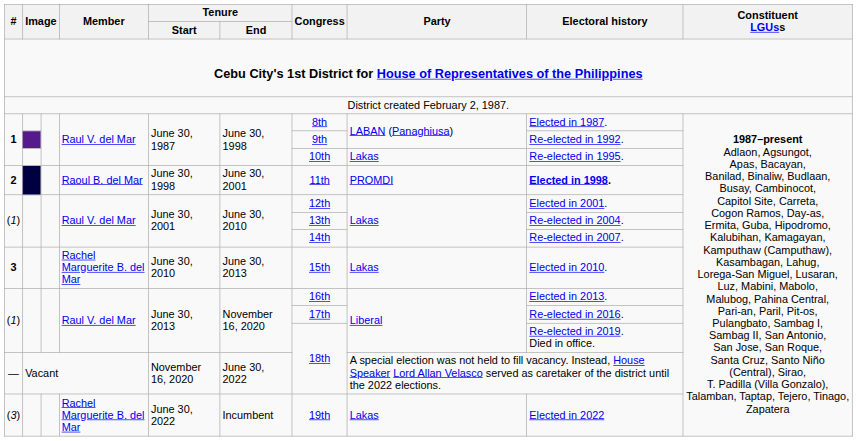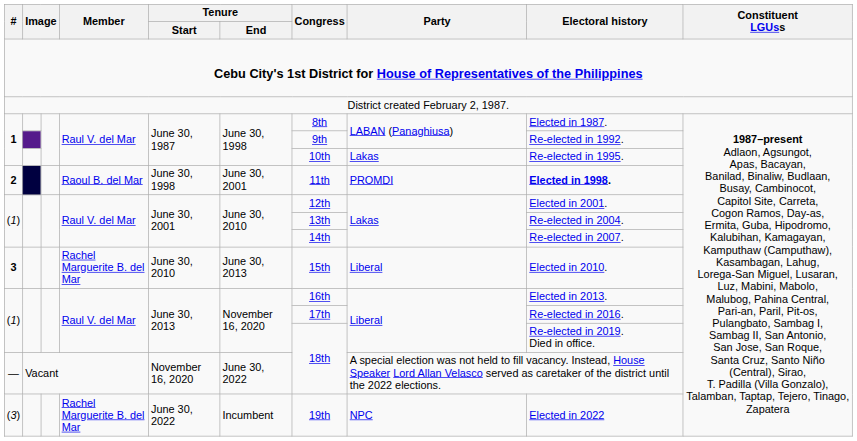(364, 267) Lakas -> (366, 267) Liberal
(364, 415) Lakas -> (361, 415) NPC
